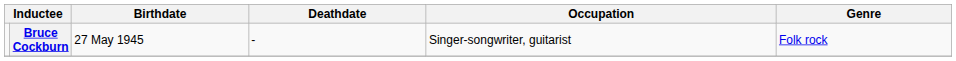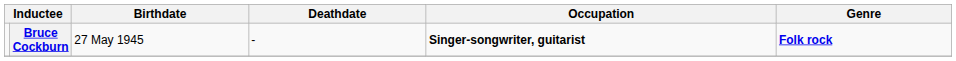(500, 39) normal -> (507, 39) bold
(803, 39) normal -> (806, 39) bold
